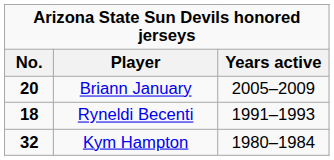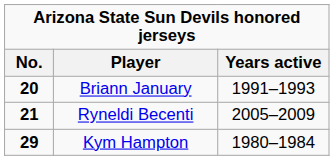(273, 89) 2005–2009 -> (273, 89) 1991–1993
(29, 115) 18 -> (29, 115) 21
(273, 115) 1991–1993 -> (273, 115) 2005–2009
(29, 141) 32 -> (29, 141) 29
